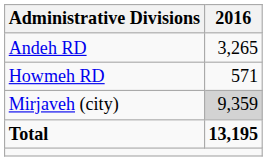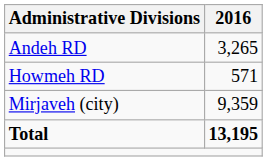(238, 104) lightgrey background -> (238, 104) no background
